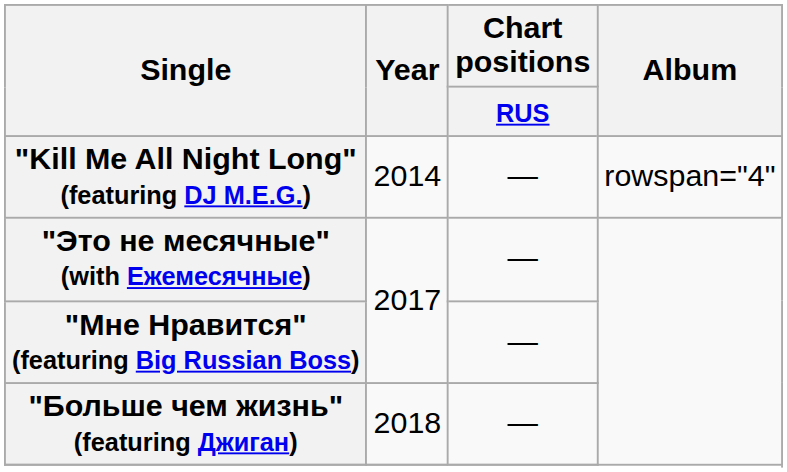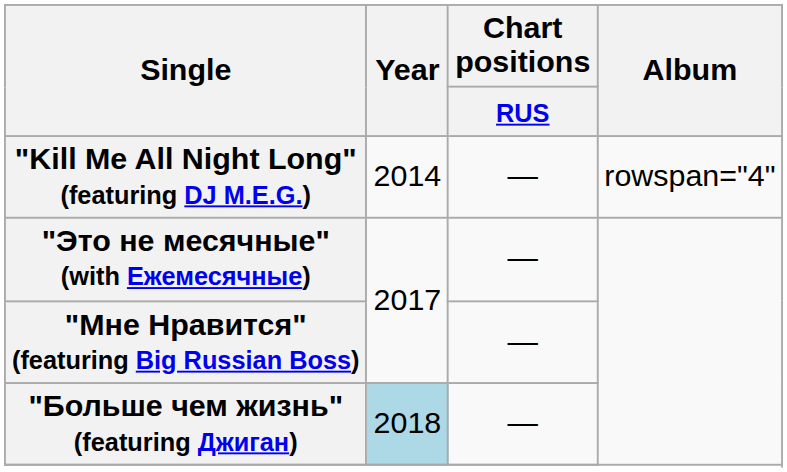(407, 423) no background -> (407, 423) lightblue background
